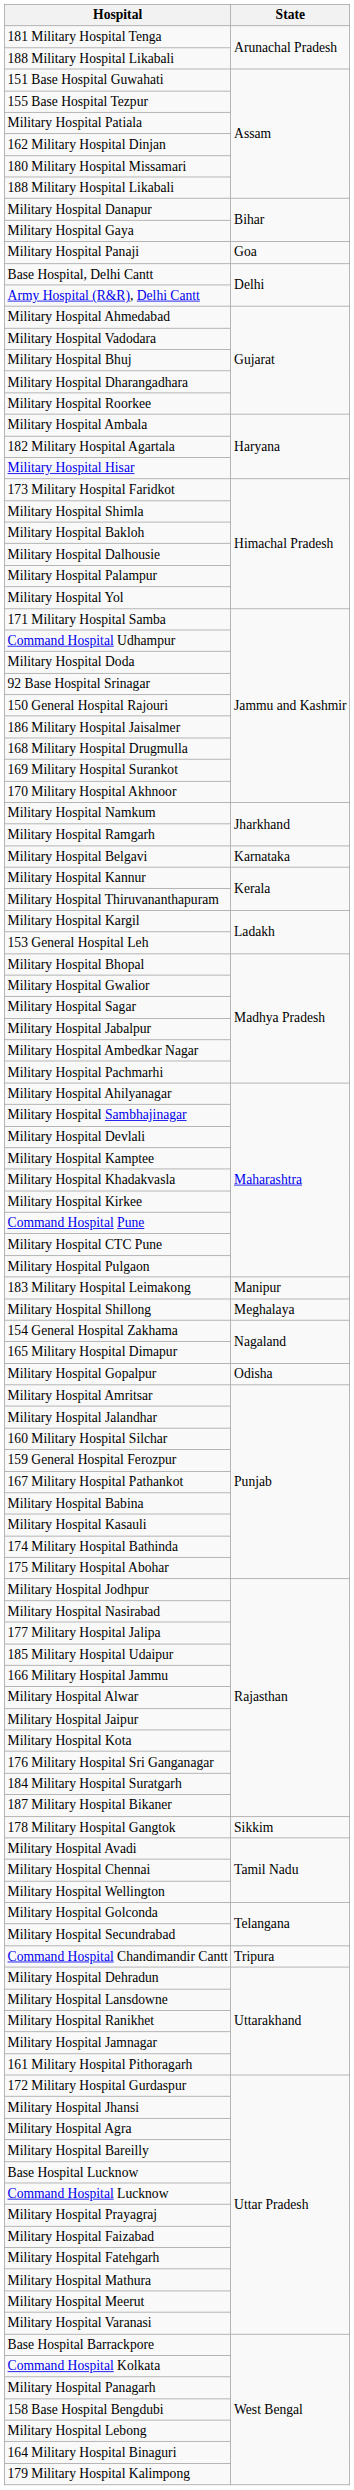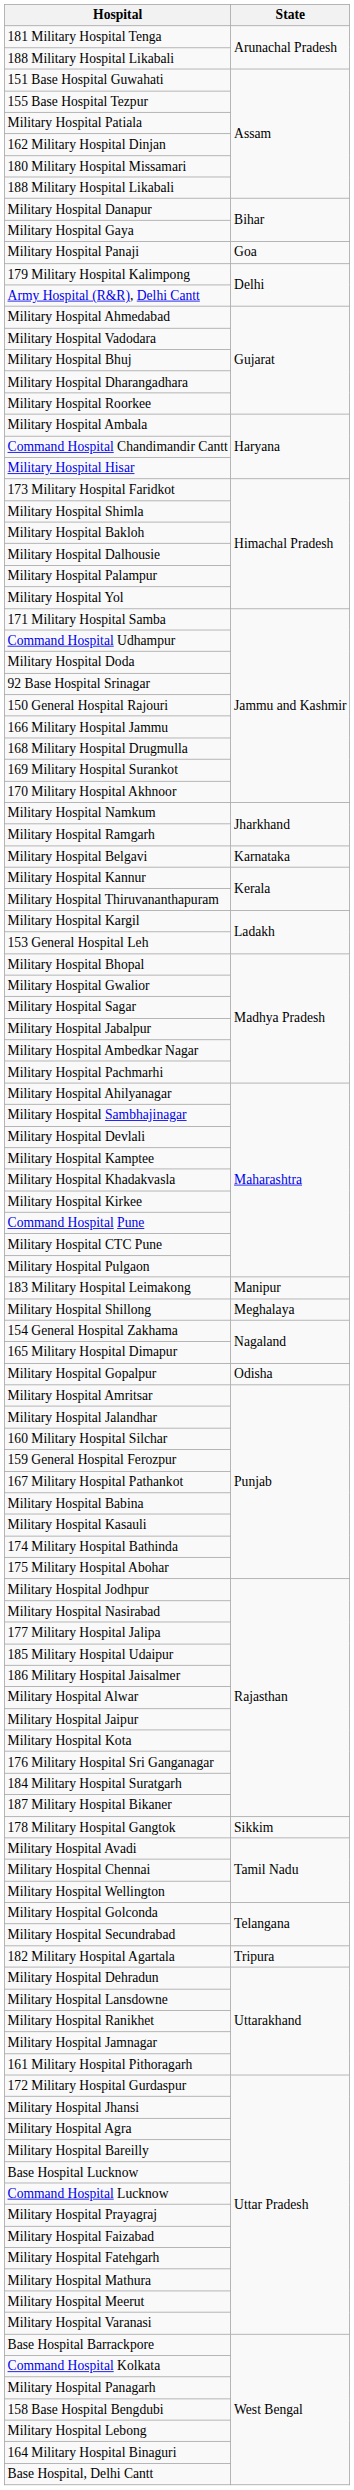(80, 274) Base Hospital, Delhi Cantt -> (99, 274) 179 Military Hospital Kalimpong
(91, 446) 182 Military Hospital Agartala -> (118, 446) Command Hospital Chandimandir Cantt
(94, 727) 186 Military Hospital Jaisalmer -> (88, 727) 166 Military Hospital Jammu
(88, 1676) 166 Military Hospital Jammu -> (94, 1676) 186 Military Hospital Jaisalmer
(118, 1956) Command Hospital Chandimandir Cantt -> (91, 1956) 182 Military Hospital Agartala
(99, 2474) 179 Military Hospital Kalimpong -> (80, 2474) Base Hospital, Delhi Cantt
